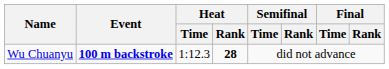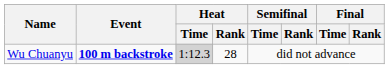(194, 53) no background -> (194, 53) lightgrey background
(230, 53) bold -> (230, 53) normal
